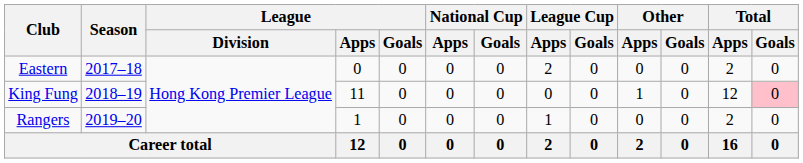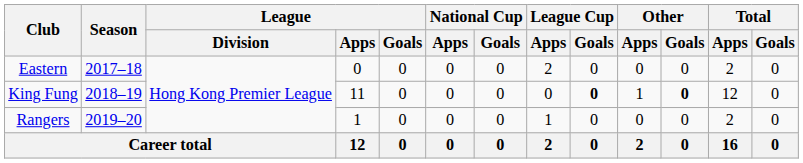(594, 94) normal -> (594, 94) bold
(685, 94) normal -> (685, 94) bold
(775, 94) pink background -> (775, 94) no background
